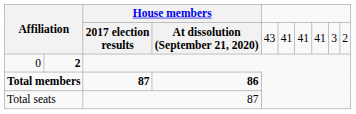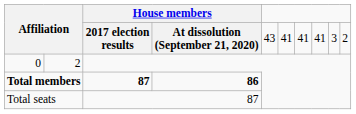(78, 63) bold -> (78, 63) normal
